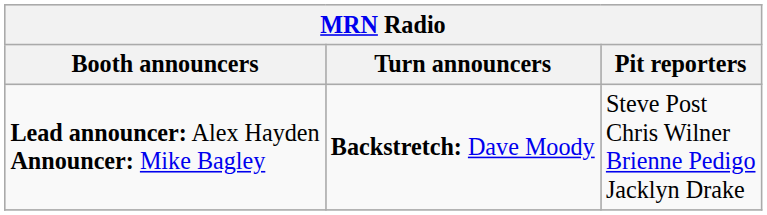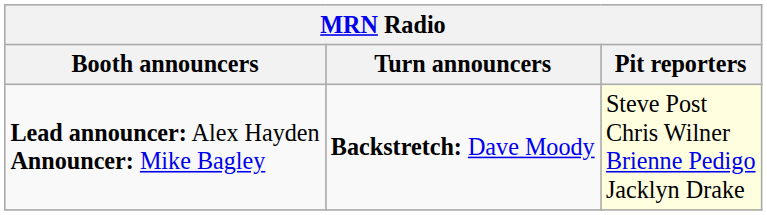(681, 147) no background -> (681, 147) lightyellow background
